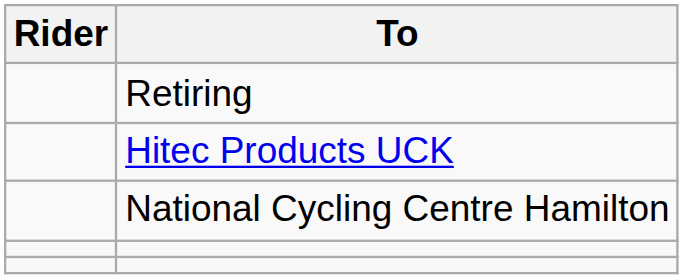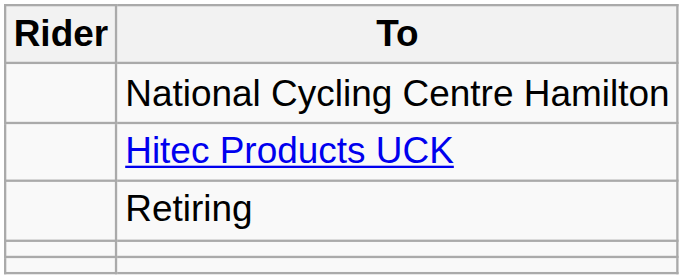(189, 92) Retiring -> (397, 92) National Cycling Centre Hamilton
(397, 209) National Cycling Centre Hamilton -> (189, 209) Retiring
